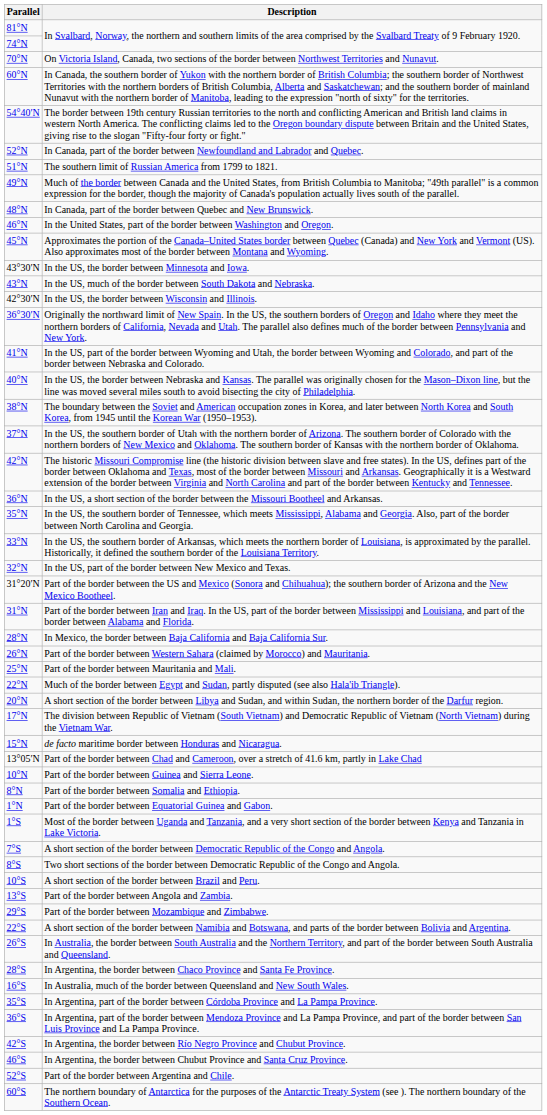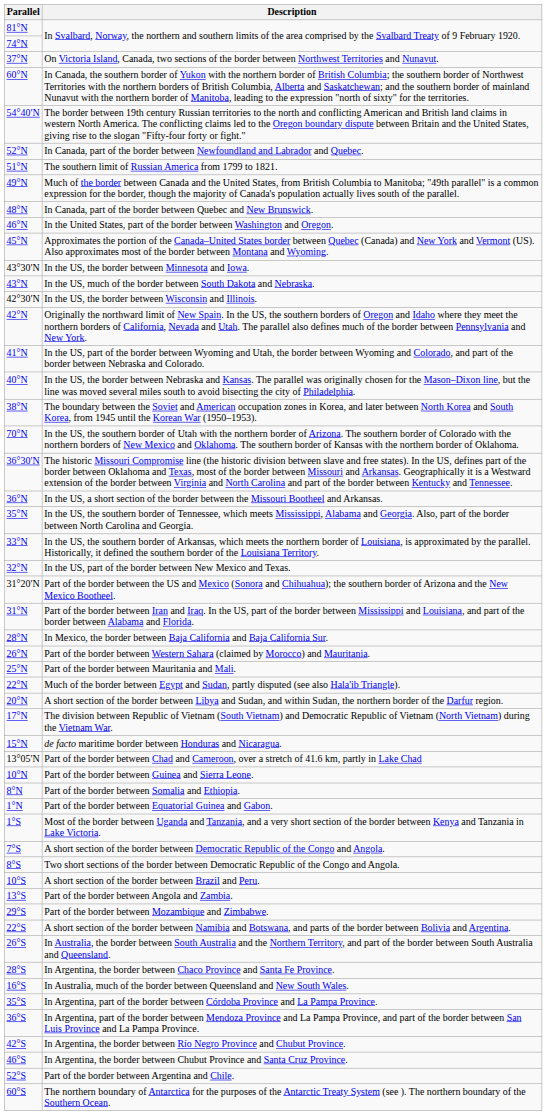(17, 59) 70°N -> (17, 59) 37°N
(23, 315) 36°30′N -> (17, 315) 42°N
(17, 434) 37°N -> (17, 434) 70°N
(17, 460) 42°N -> (23, 460) 36°30′N
